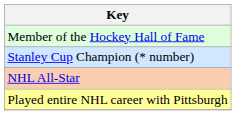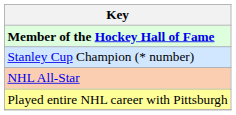(106, 36) normal -> (111, 36) bold
